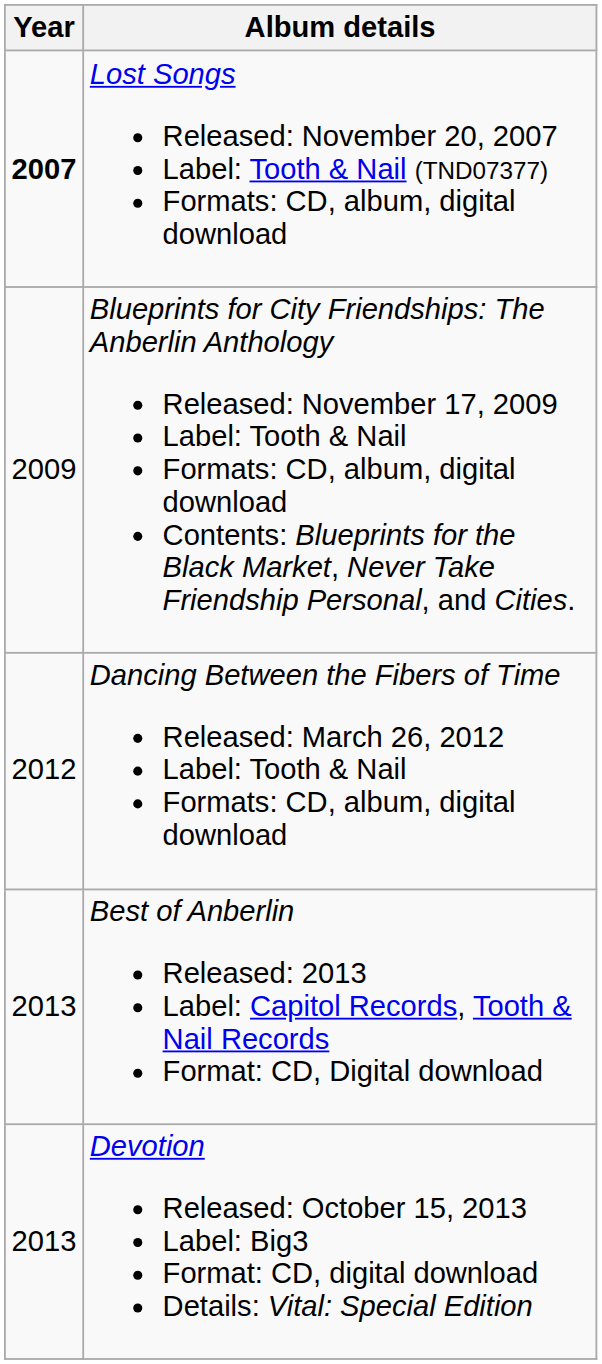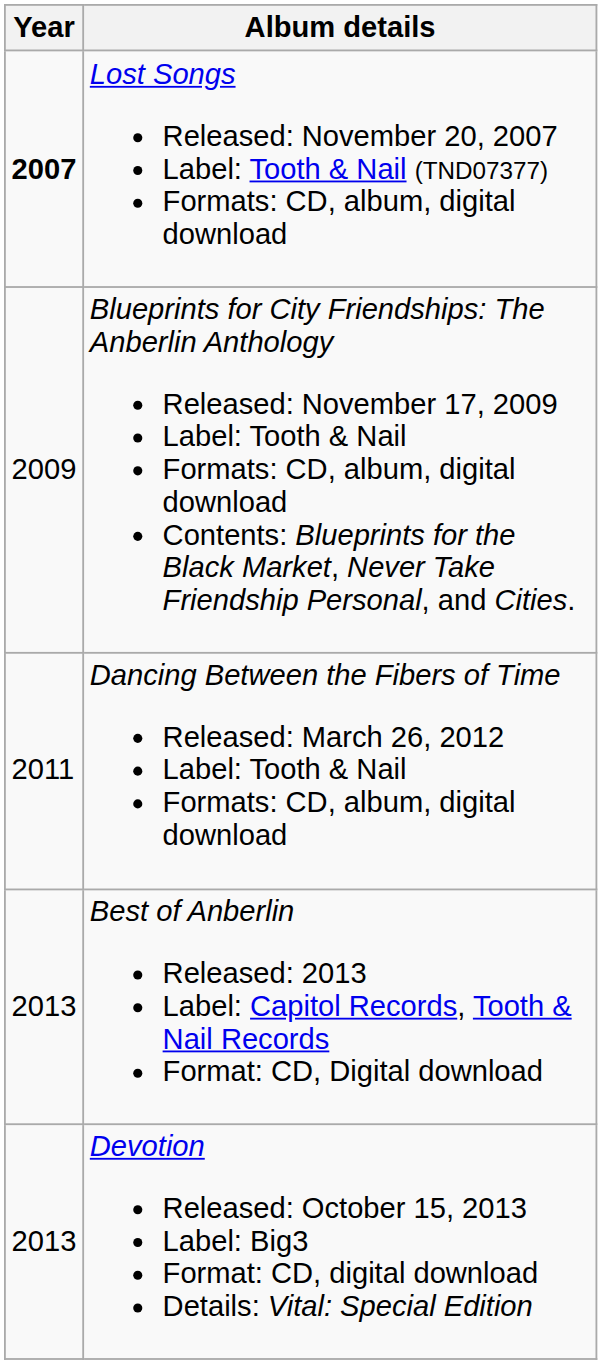(44, 770) 2012 -> (43, 770) 2011
